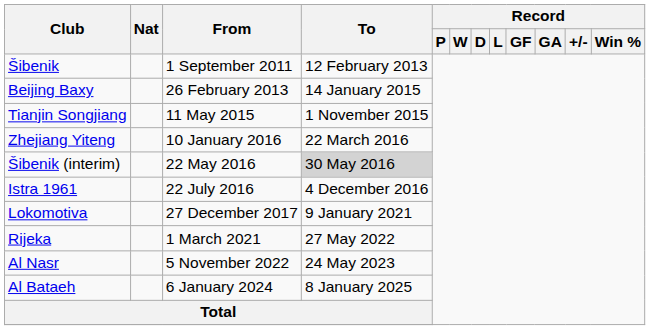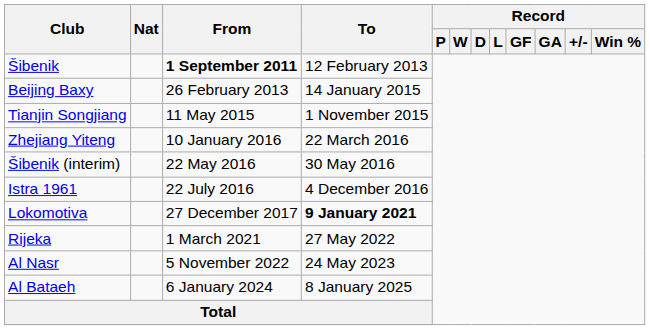(229, 66) normal -> (231, 66) bold
(350, 164) lightgrey background -> (350, 164) no background
(359, 213) normal -> (361, 213) bold
